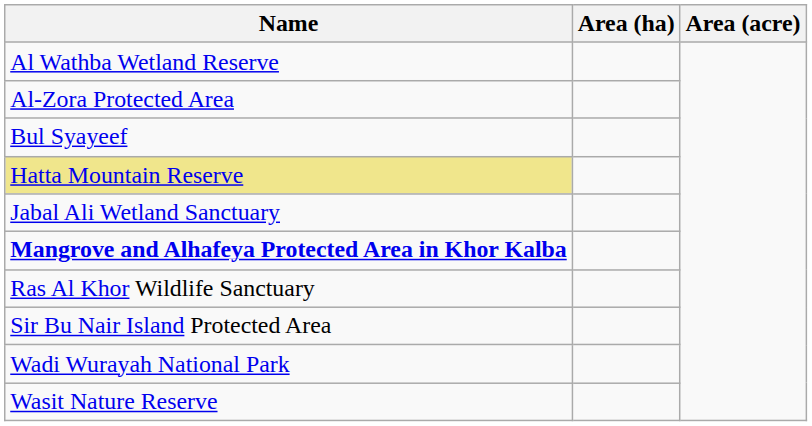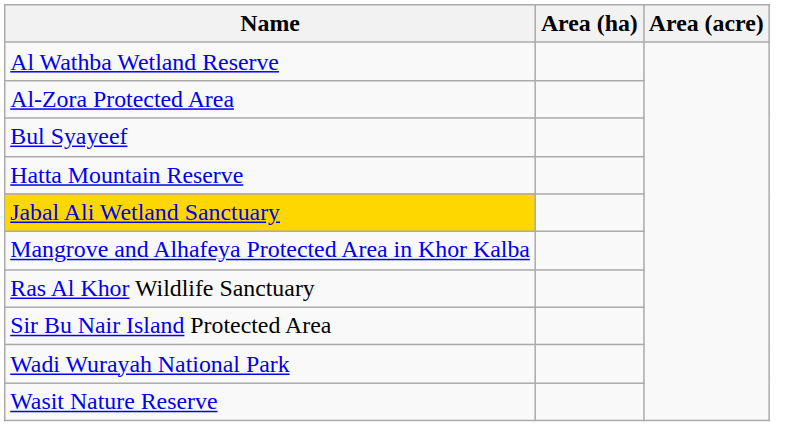(127, 174) khaki background -> (127, 174) no background
(145, 212) no background -> (145, 212) gold background
(288, 250) bold -> (270, 250) normal
